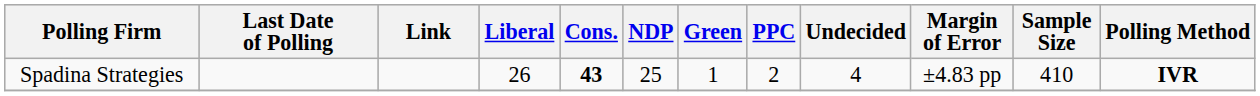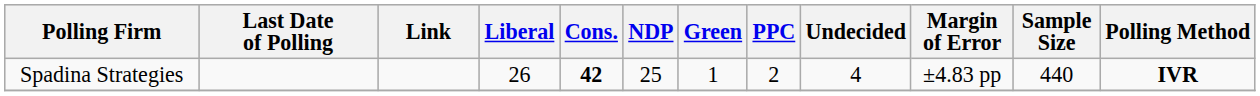(591, 74) 43 -> (591, 74) 42
(1057, 74) 410 -> (1057, 74) 440
